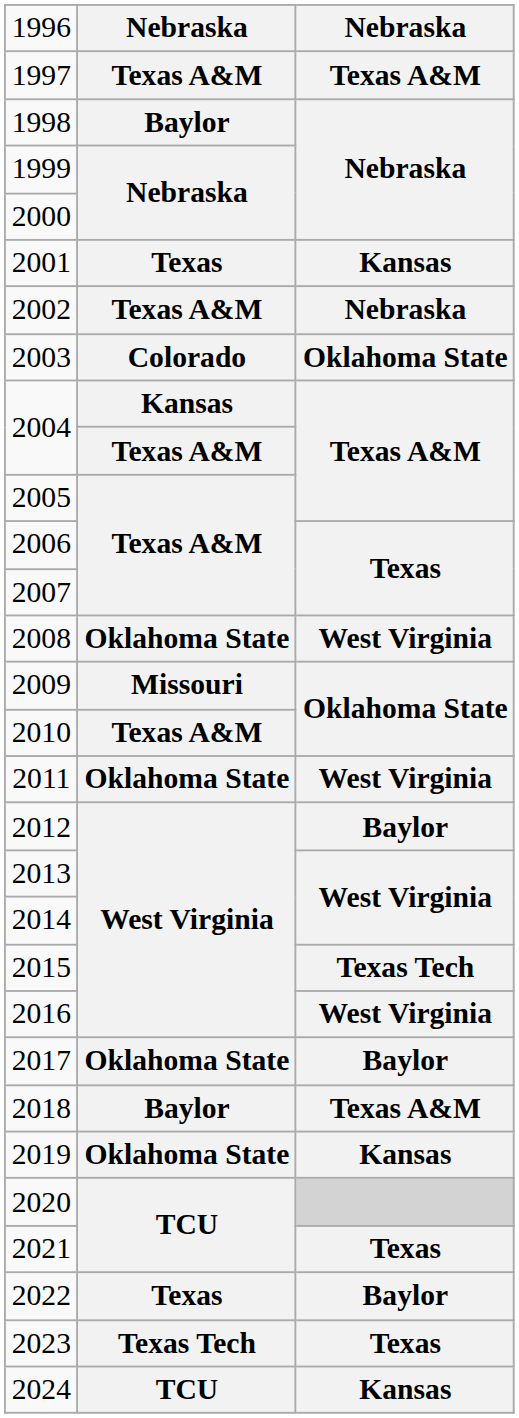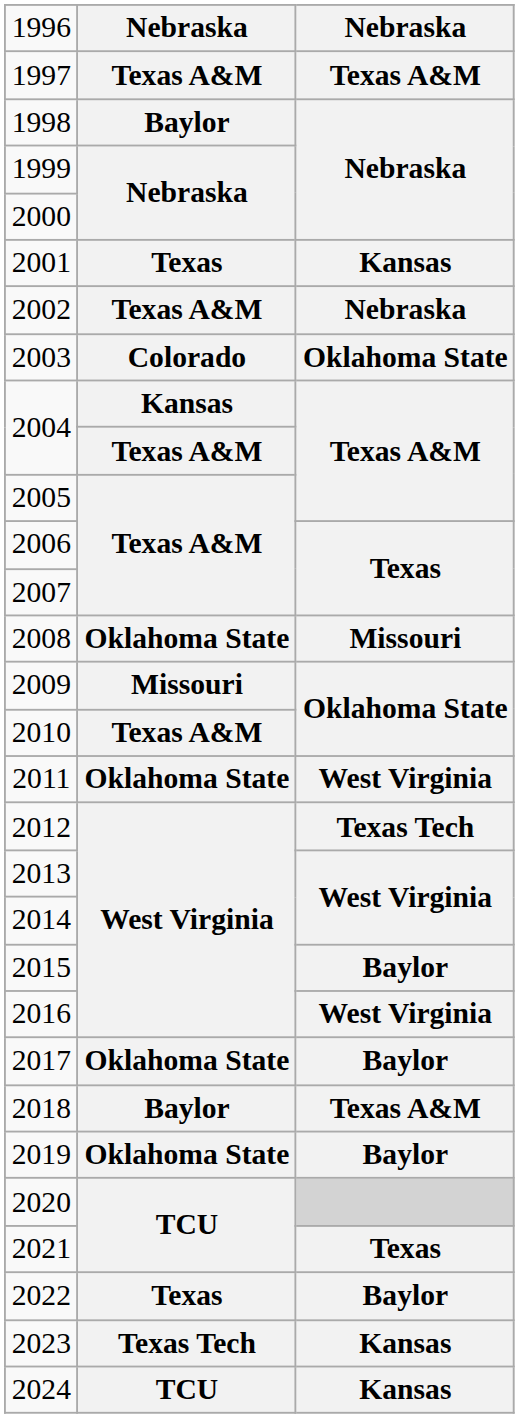(405, 638) West Virginia -> (405, 638) Missouri
(405, 826) Baylor -> (405, 826) Texas Tech
(405, 966) Texas Tech -> (405, 966) Baylor
(405, 1154) Kansas -> (405, 1154) Baylor
(405, 1342) Texas -> (405, 1342) Kansas
